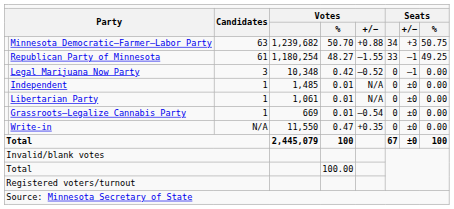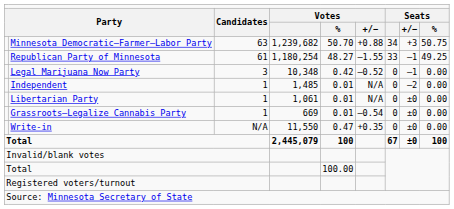(412, 85) ±0 -> (412, 85) –2
